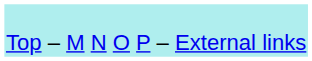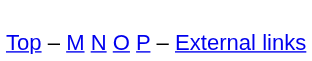(156, 42) paleturquoise background -> (156, 42) no background
